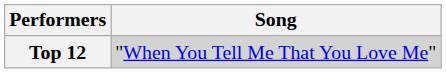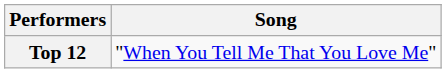(276, 51) lightgrey background -> (276, 51) no background
